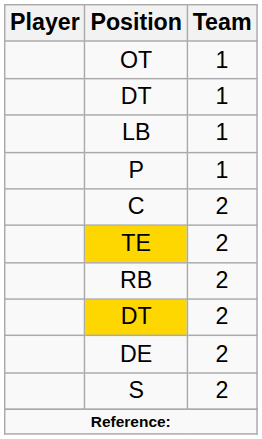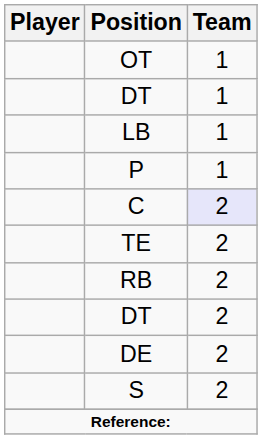(222, 206) no background -> (222, 206) lavender background
(136, 243) gold background -> (136, 243) no background
(136, 317) gold background -> (136, 317) no background
